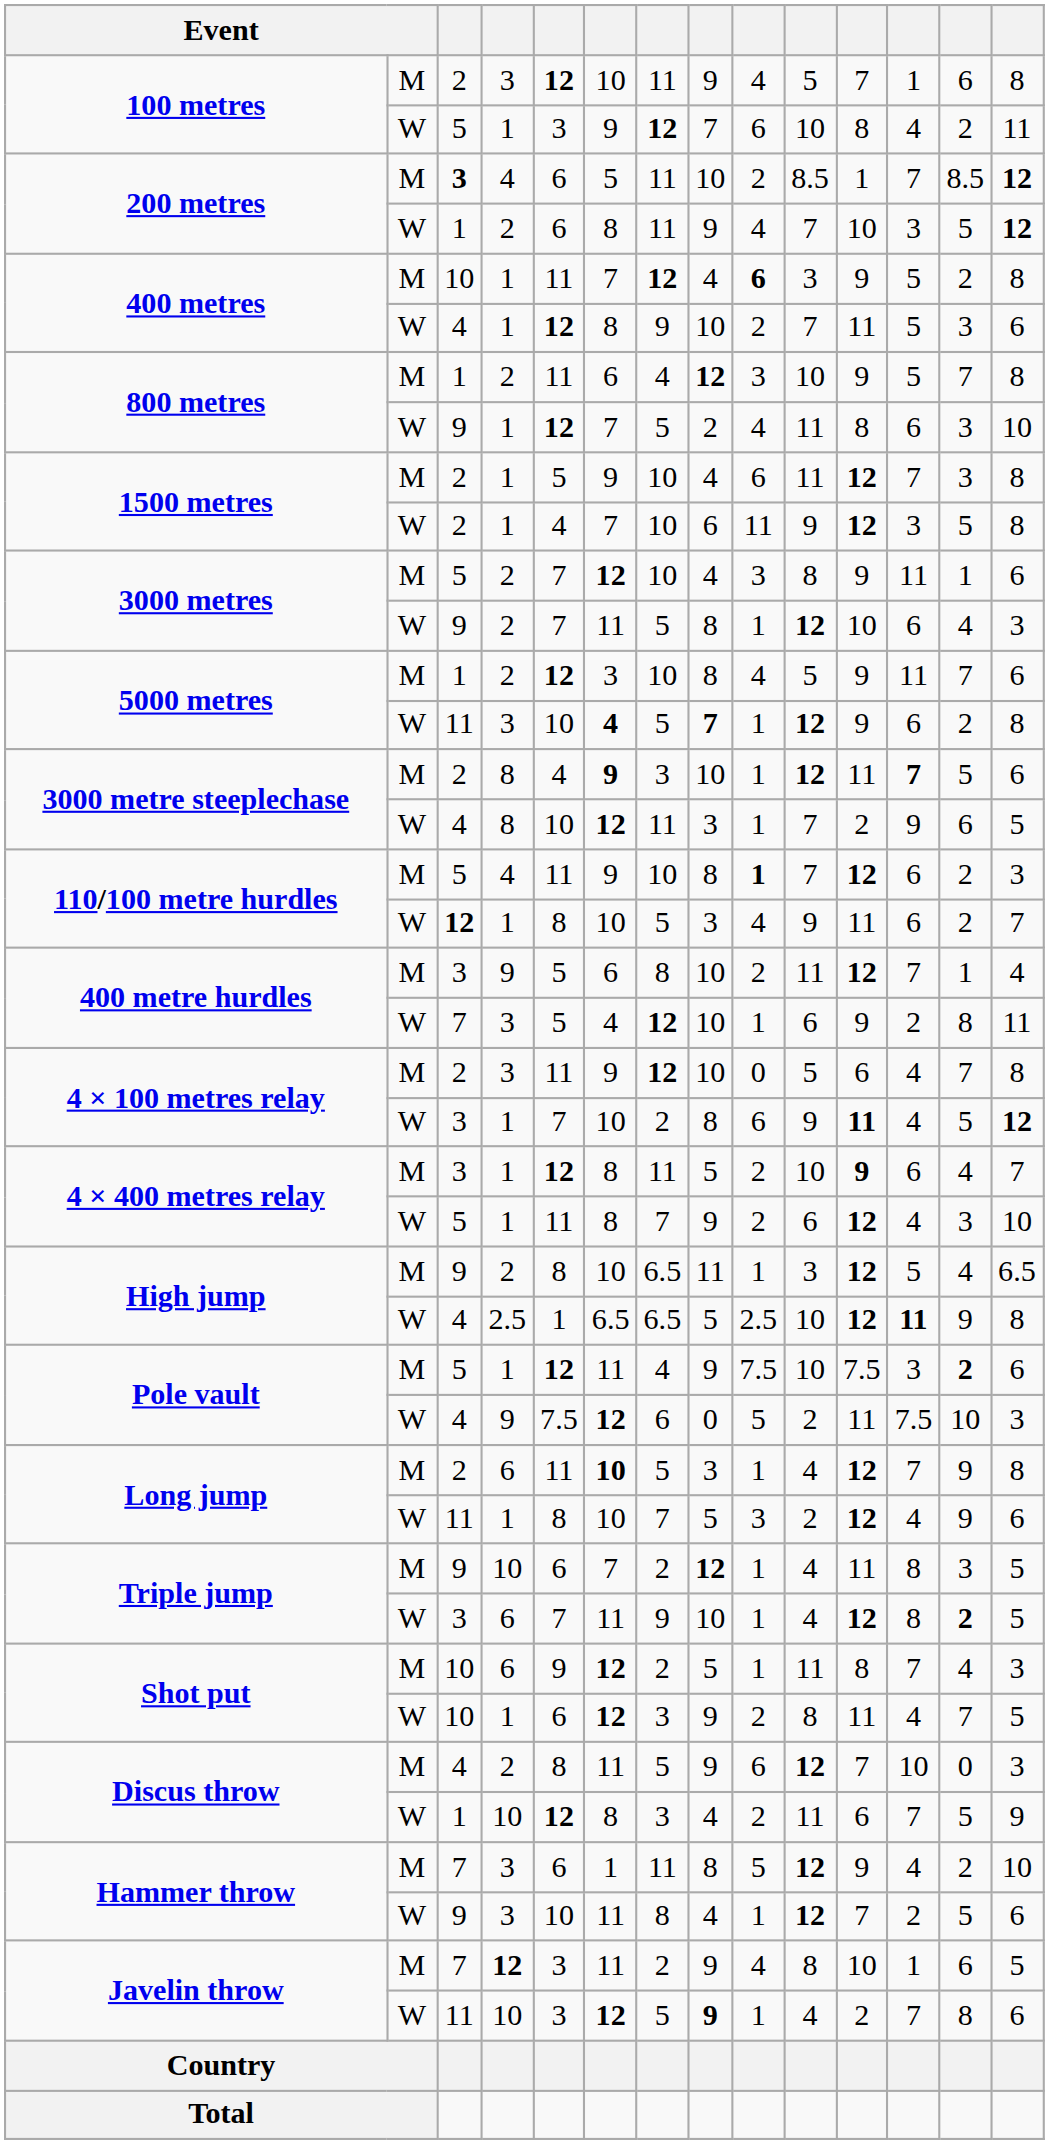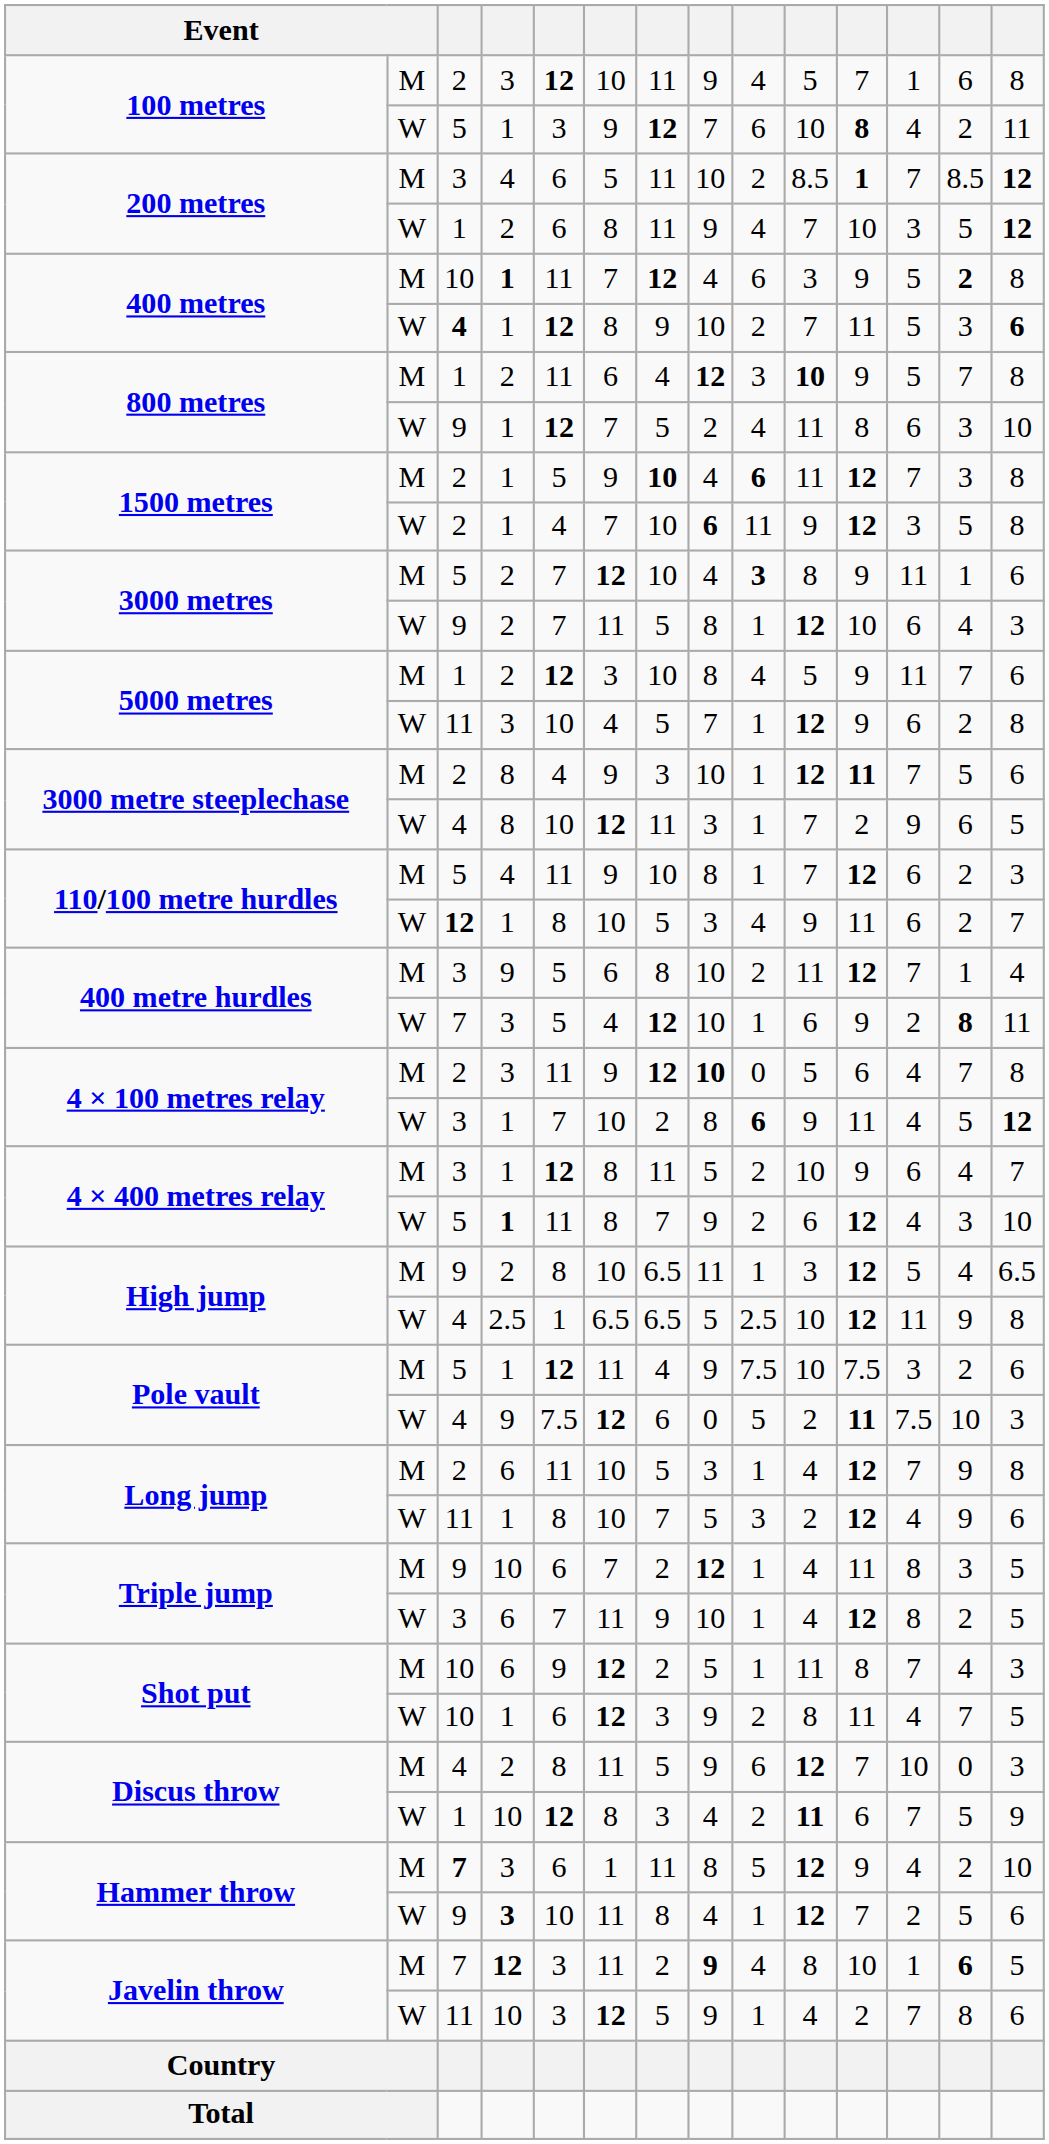(862, 128) normal -> (862, 128) bold
(459, 178) bold -> (459, 178) normal
(862, 178) normal -> (862, 178) bold
(507, 277) normal -> (507, 277) bold
(758, 277) bold -> (758, 277) normal
(965, 277) normal -> (965, 277) bold
(459, 327) normal -> (459, 327) bold
(1017, 327) normal -> (1017, 327) bold
(810, 377) normal -> (810, 377) bold
(662, 476) normal -> (662, 476) bold
(758, 476) normal -> (758, 476) bold
(710, 526) normal -> (710, 526) bold
(758, 575) normal -> (758, 575) bold
(611, 724) bold -> (611, 724) normal
(710, 724) bold -> (710, 724) normal
(611, 774) bold -> (611, 774) normal
(862, 774) normal -> (862, 774) bold
(913, 774) bold -> (913, 774) normal
(758, 873) bold -> (758, 873) normal
(965, 1022) normal -> (965, 1022) bold
(710, 1072) normal -> (710, 1072) bold
(758, 1121) normal -> (758, 1121) bold
(862, 1121) bold -> (862, 1121) normal
(862, 1171) bold -> (862, 1171) normal
(507, 1221) normal -> (507, 1221) bold
(913, 1320) bold -> (913, 1320) normal
(965, 1369) bold -> (965, 1369) normal
(862, 1419) normal -> (862, 1419) bold
(611, 1469) bold -> (611, 1469) normal
(965, 1618) bold -> (965, 1618) normal
(810, 1816) normal -> (810, 1816) bold
(459, 1866) normal -> (459, 1866) bold
(507, 1915) normal -> (507, 1915) bold
(710, 1965) normal -> (710, 1965) bold
(965, 1965) normal -> (965, 1965) bold
(710, 2015) bold -> (710, 2015) normal
